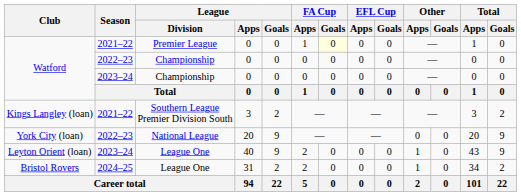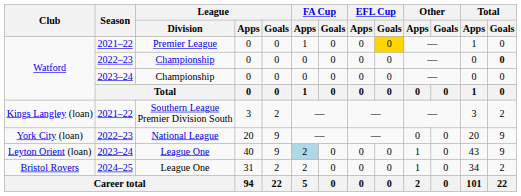(333, 44) lightyellow background -> (333, 44) no background
(389, 44) no background -> (389, 44) gold background
(502, 60) normal -> (502, 60) bold
(305, 151) no background -> (305, 151) lightblue background
